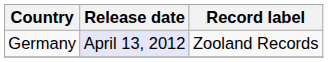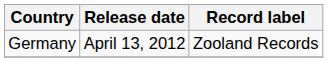(135, 43) lavender background -> (135, 43) no background
